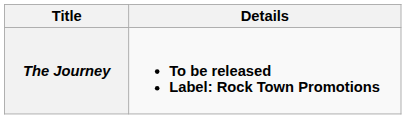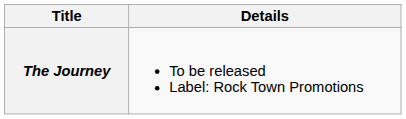(265, 79) bold -> (265, 79) normal
